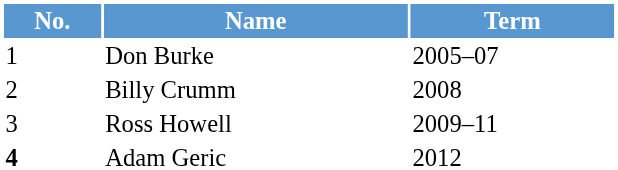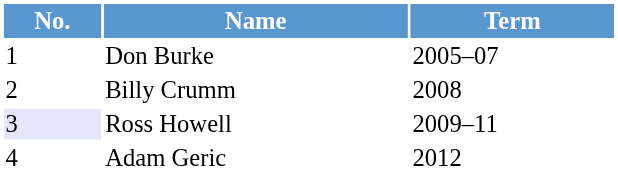(12, 123) no background -> (12, 123) lavender background
(12, 157) bold -> (12, 157) normal
